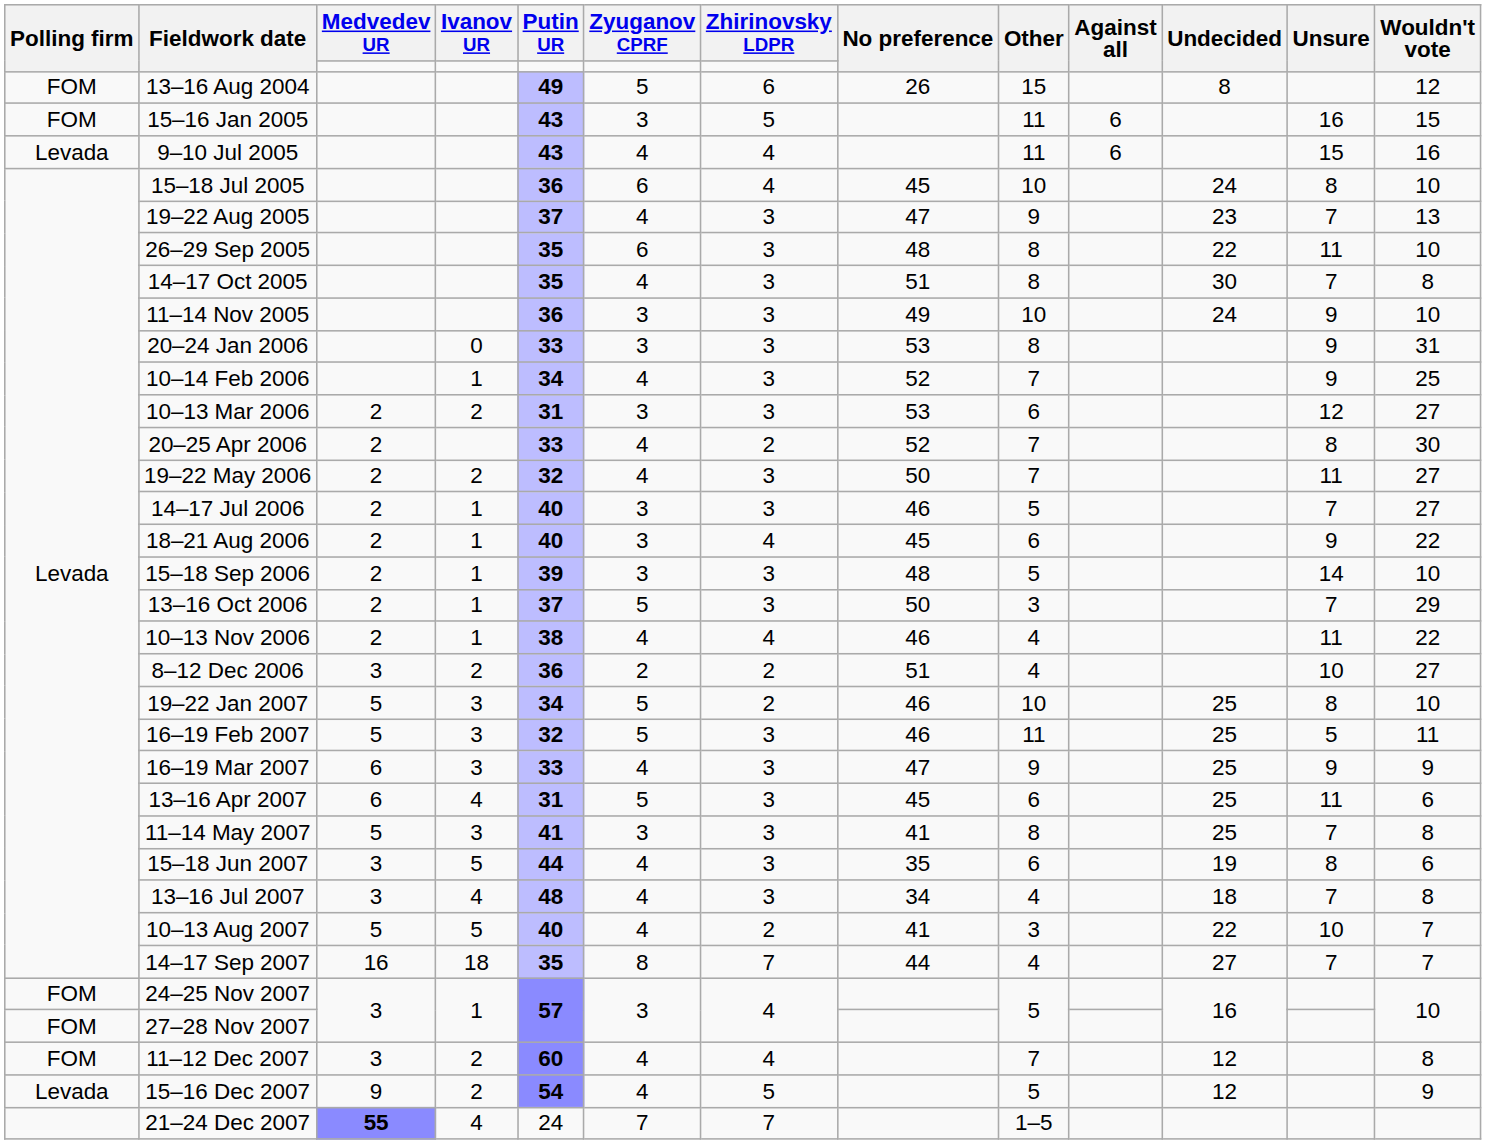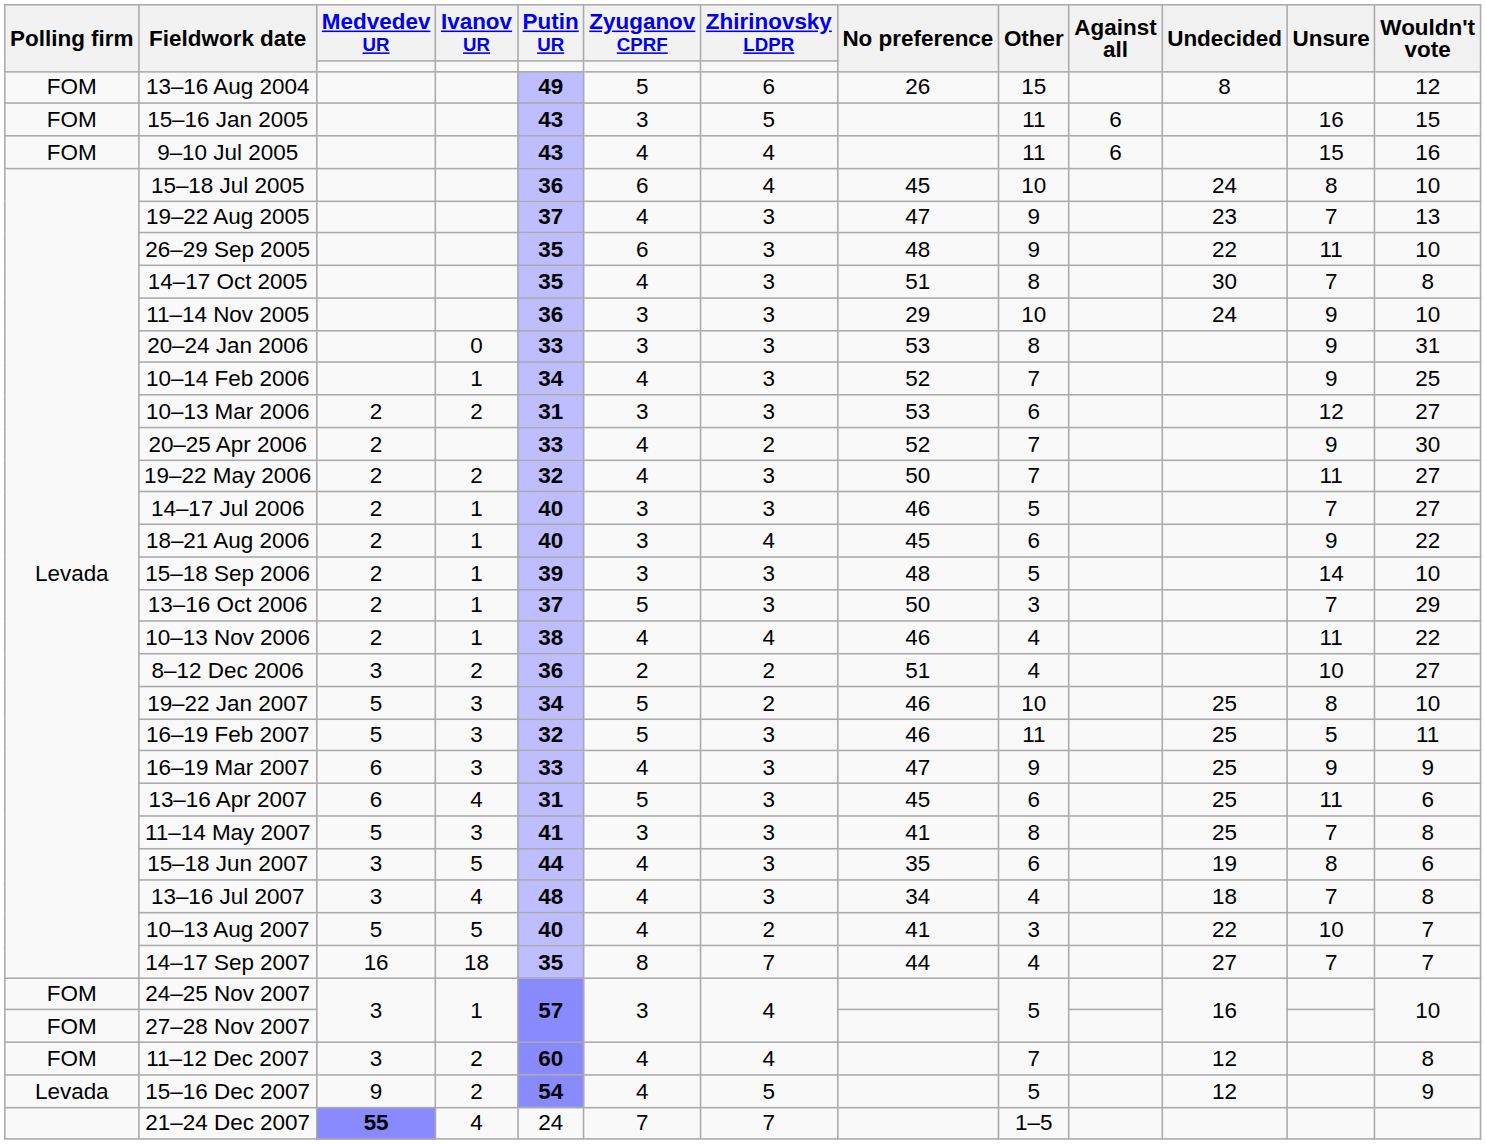(72, 152) Levada -> (72, 152) FOM
(1034, 250) 8 -> (1034, 250) 9
(918, 314) 49 -> (918, 314) 29
(1331, 444) 8 -> (1331, 444) 9
